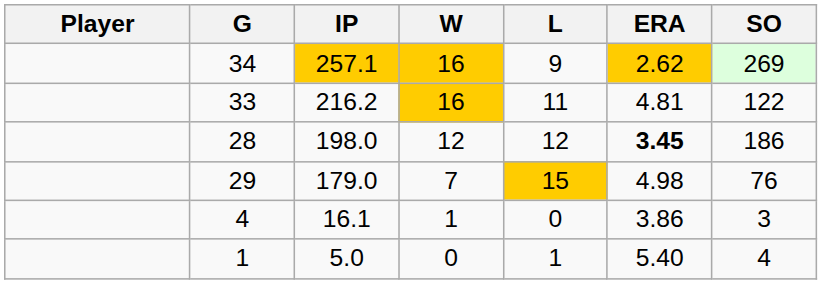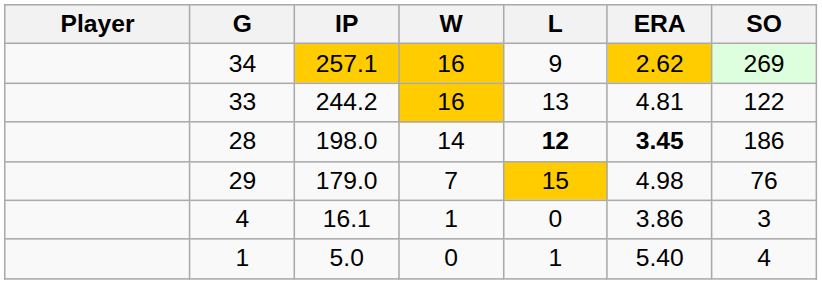(347, 102) 216.2 -> (347, 102) 244.2
(555, 102) 11 -> (555, 102) 13
(451, 141) 12 -> (451, 141) 14
(555, 141) normal -> (555, 141) bold
